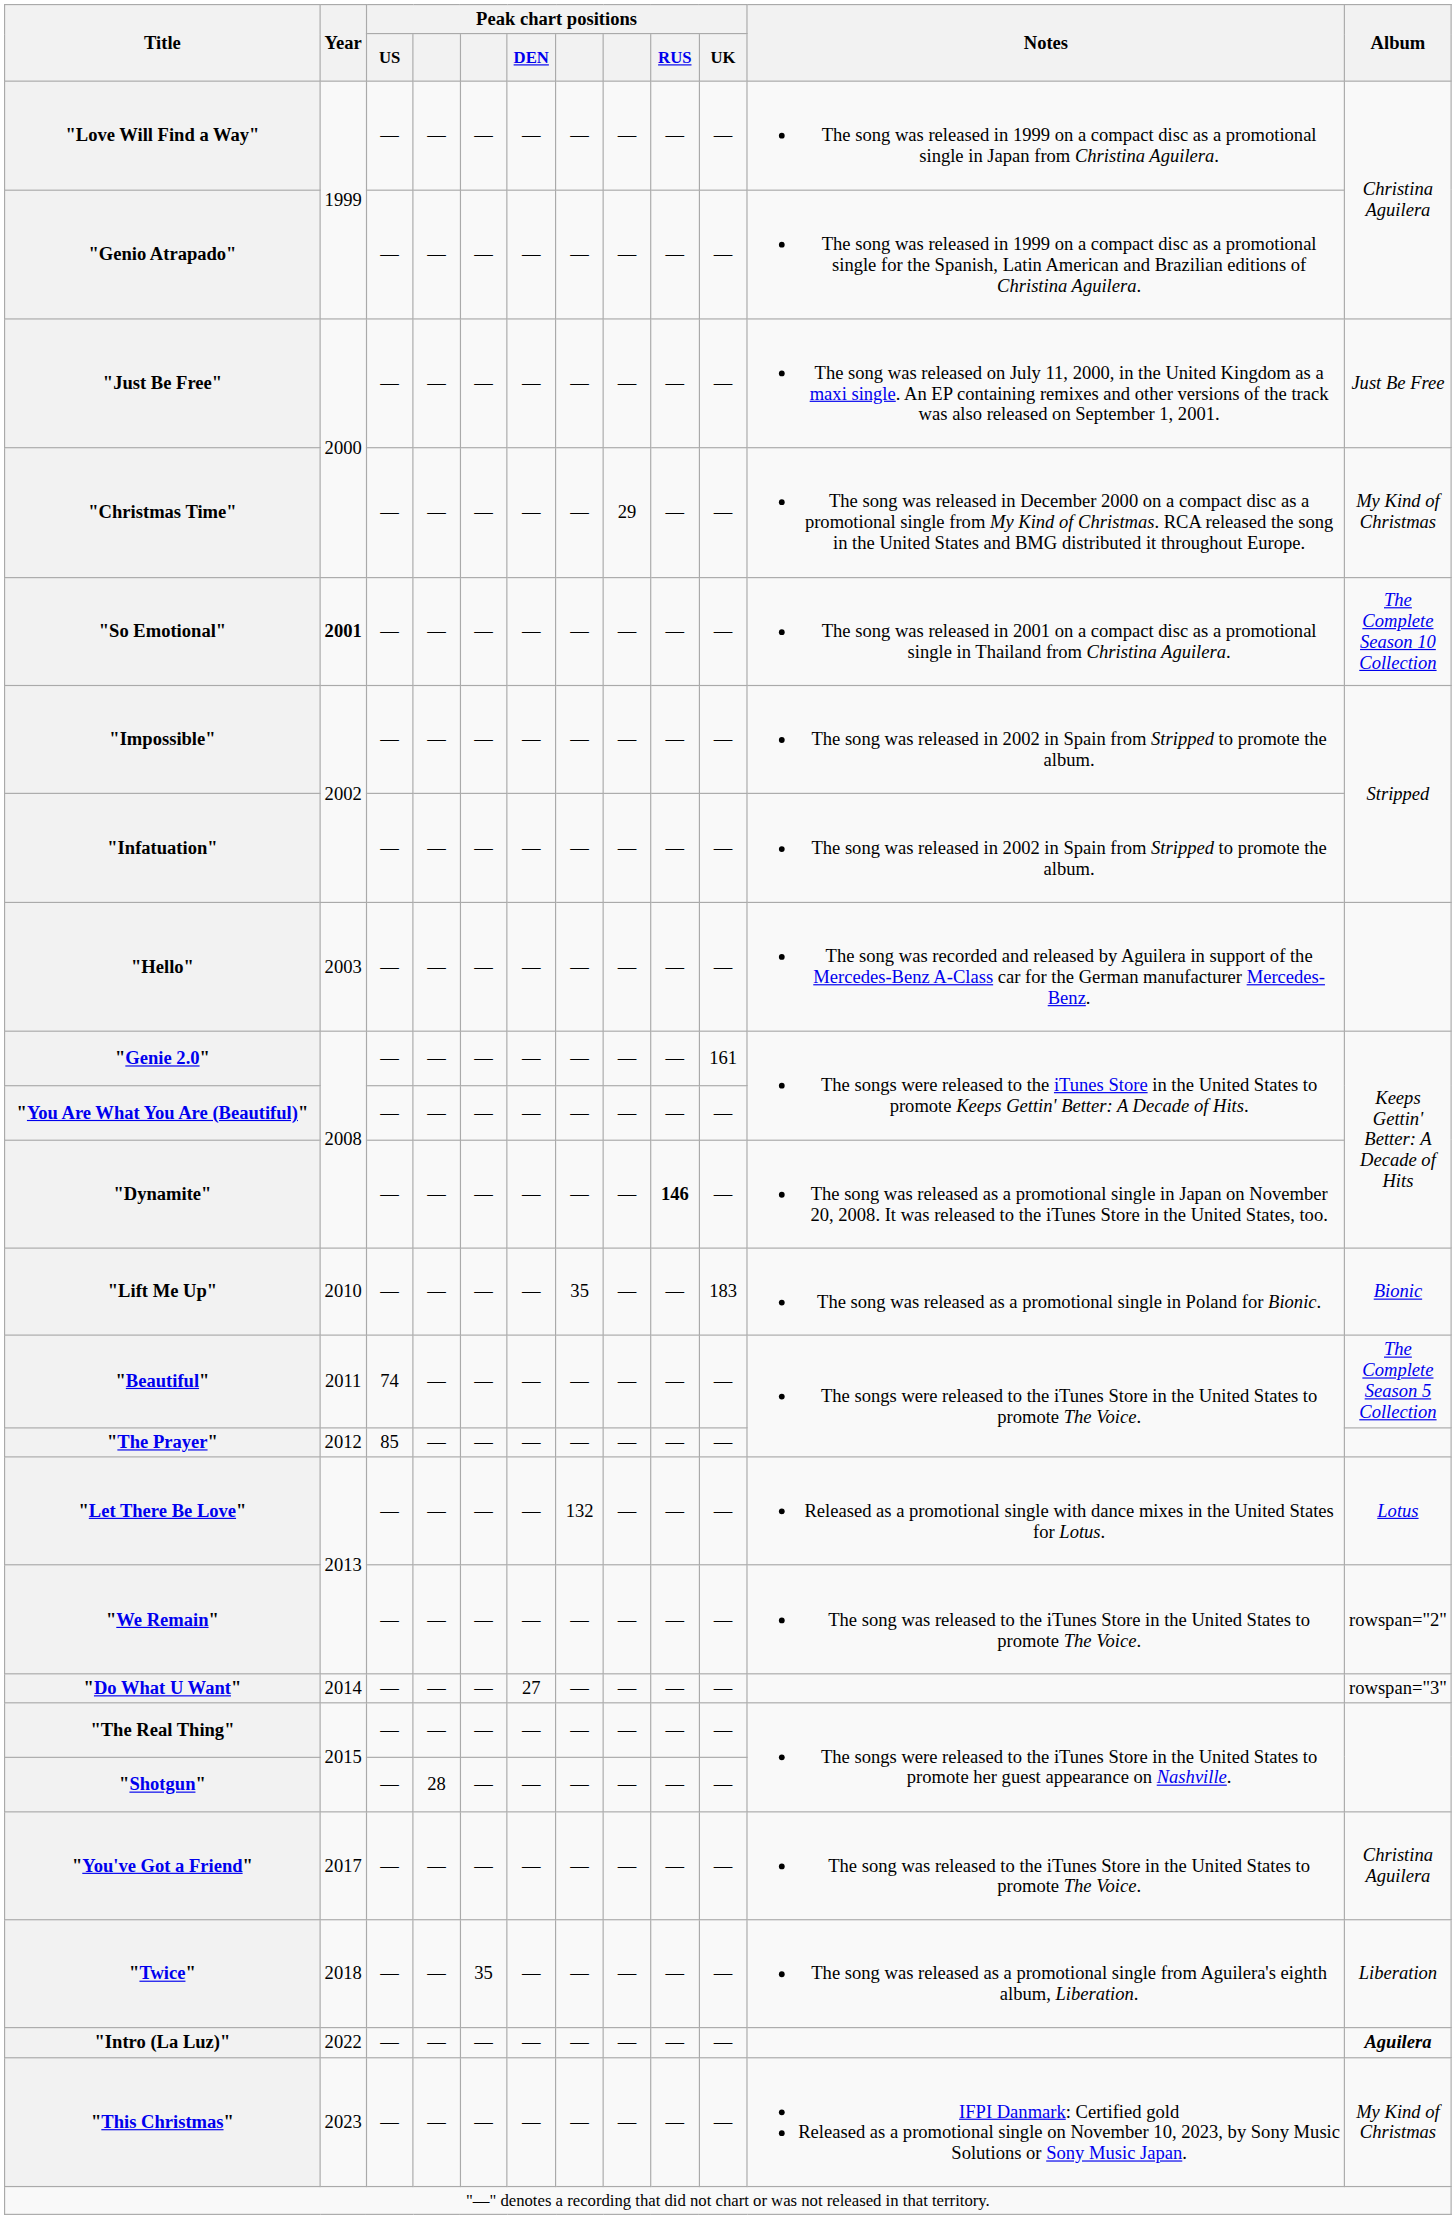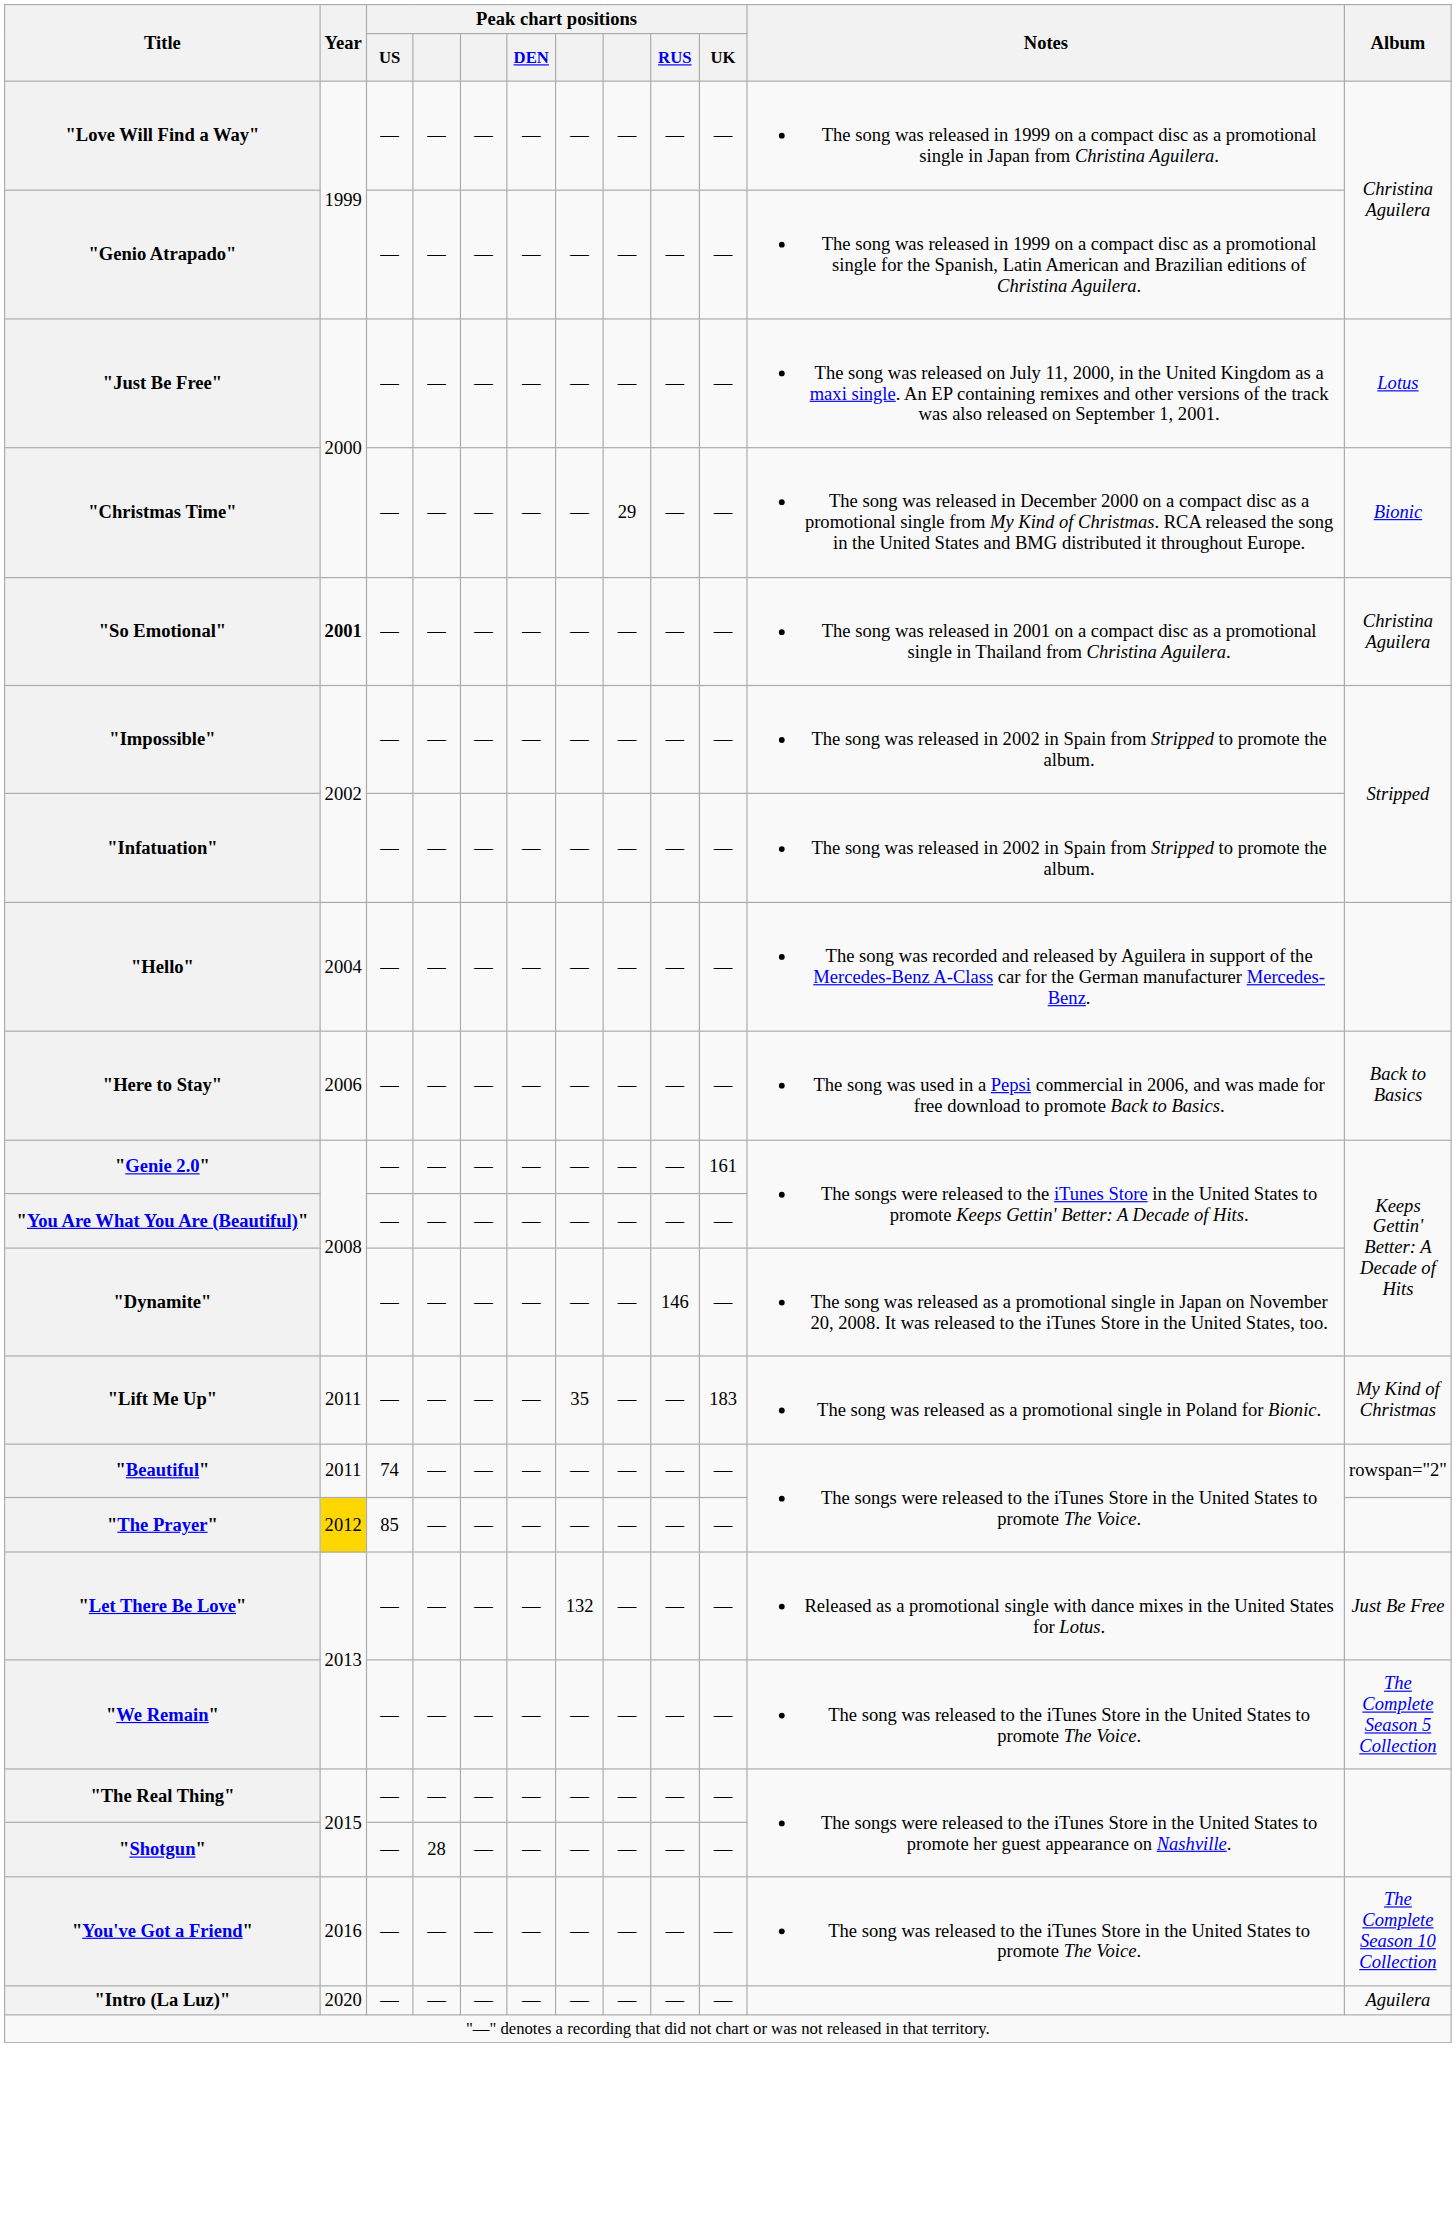(1398, 383) Just Be Free -> (1398, 383) Lotus
(1398, 512) My Kind of Christmas -> (1398, 512) Bionic
(1398, 631) The Complete Season 10 Collection -> (1398, 631) Christina Aguilera
(343, 966) 2003 -> (343, 966) 2004
+ row: (162, 1085)
(675, 1193) bold -> (675, 1302) normal
(343, 1291) 2010 -> (343, 1399) 2011
(1398, 1291) Bionic -> (1398, 1399) My Kind of Christmas
(1398, 1381) The Complete Season 5 Collection -> (1398, 1470) rowspan="2"
(343, 1442) no background -> (343, 1524) gold background
(1398, 1510) Lotus -> (1398, 1606) Just Be Free
(1398, 1619) rowspan="2" -> (1398, 1714) The Complete Season 5 Collection
- row: (162, 1688)
(343, 1865) 2017 -> (343, 1931) 2016
(1398, 1865) Christina Aguilera -> (1398, 1931) The Complete Season 10 Collection
- row: (162, 1973)
(343, 2042) 2022 -> (343, 1999) 2020
(1398, 2042) bold -> (1398, 1999) normal
- row: (162, 2121)
